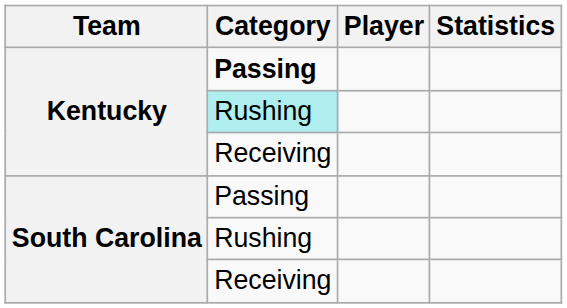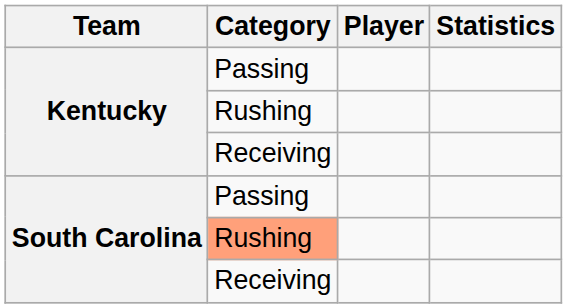(265, 68) bold -> (262, 68) normal
(263, 111) paleturquoise background -> (263, 111) no background
(263, 238) no background -> (263, 238) lightsalmon background
